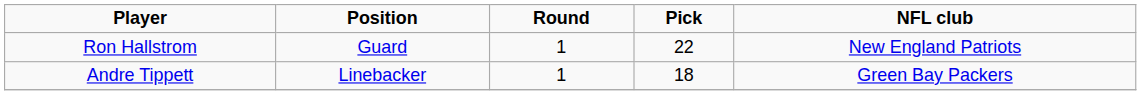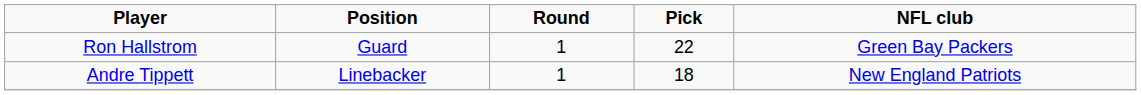(935, 47) New England Patriots -> (935, 47) Green Bay Packers
(935, 75) Green Bay Packers -> (935, 75) New England Patriots
